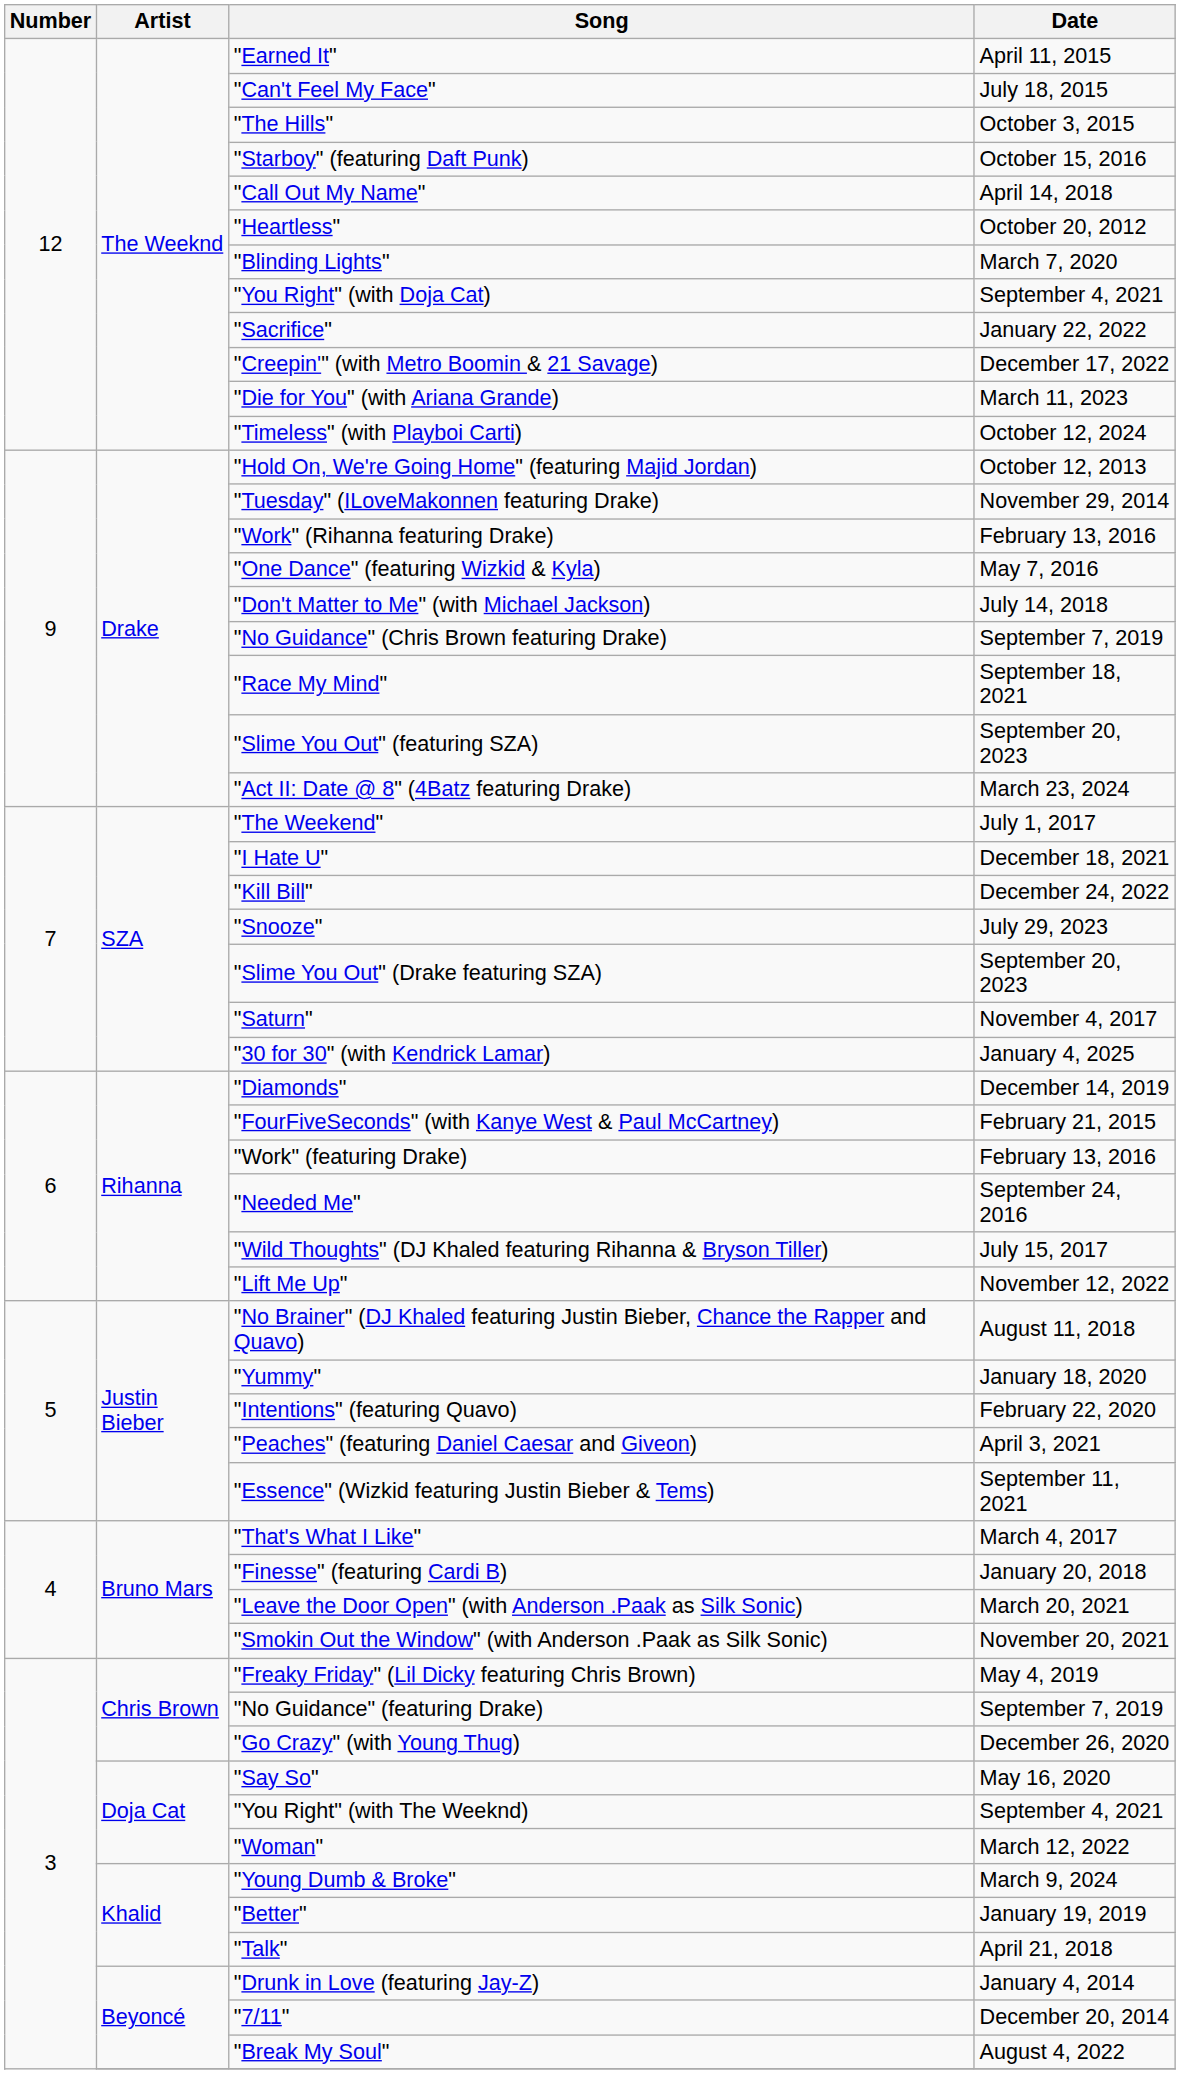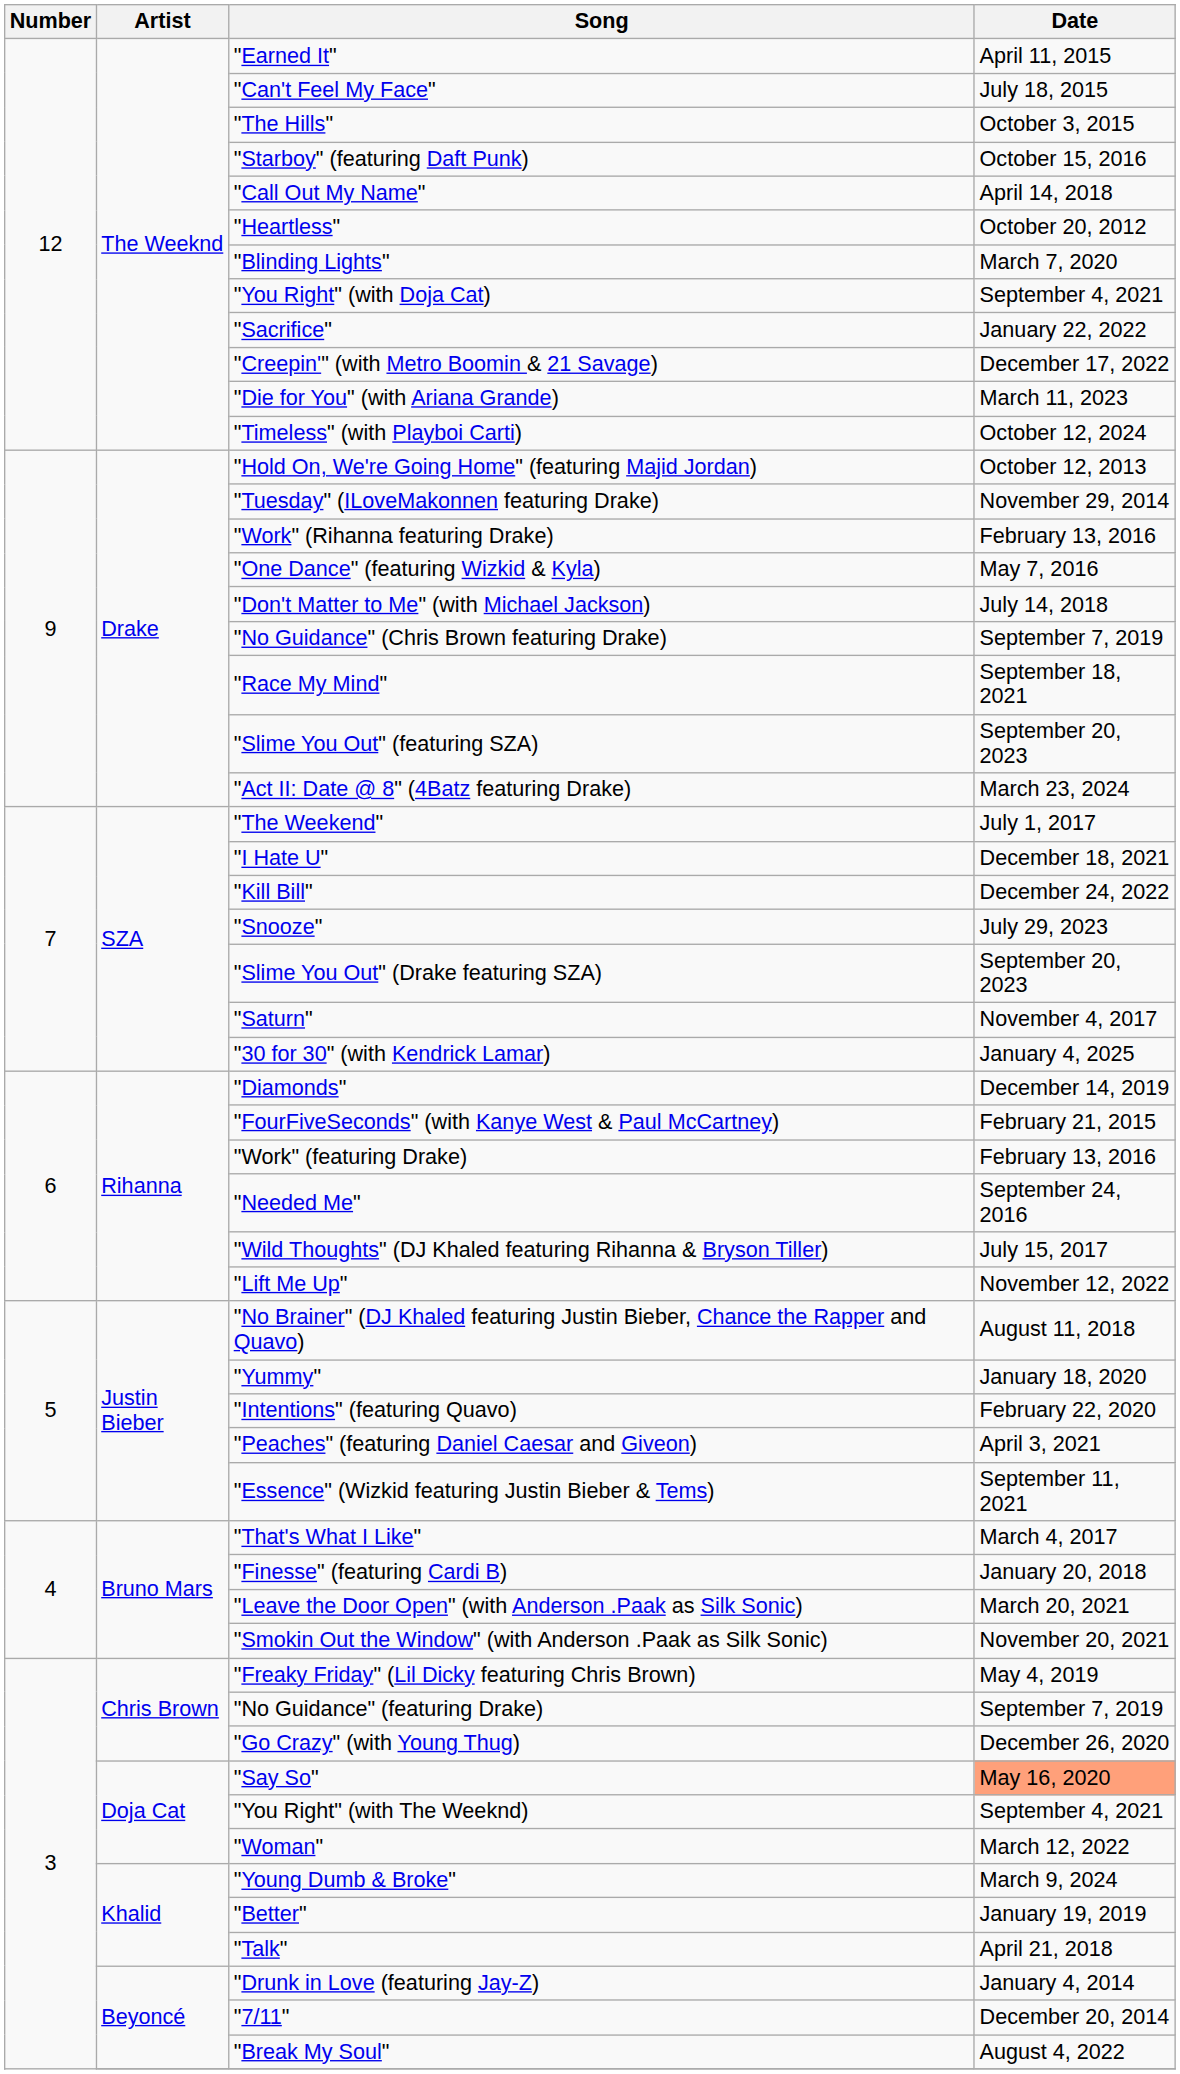(1045, 1777) no background -> (1045, 1777) lightsalmon background
